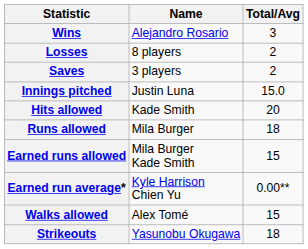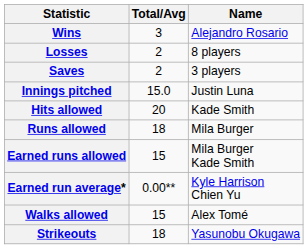columns swapped: (186, 14) <-> (273, 14)
